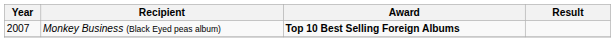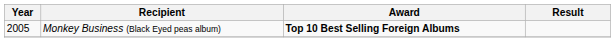(18, 28) 2007 -> (18, 28) 2005
